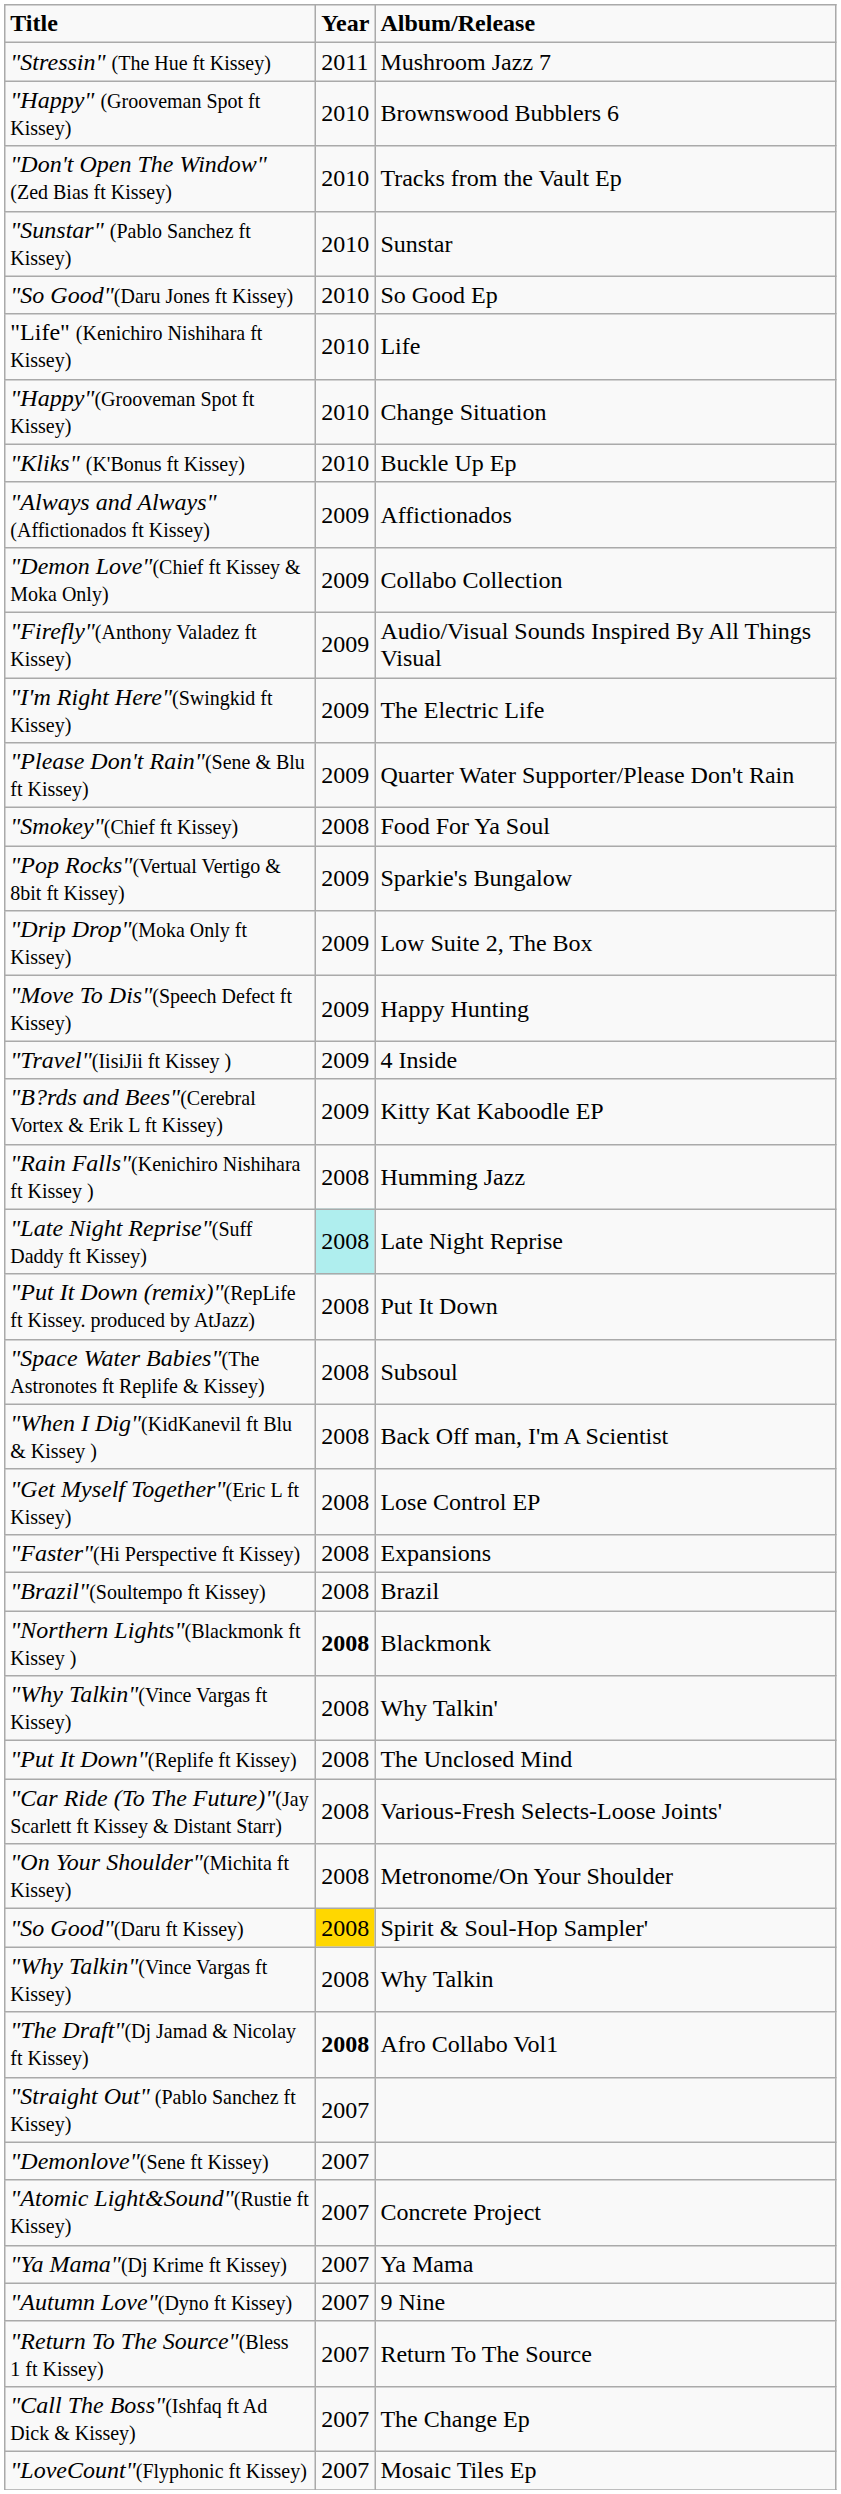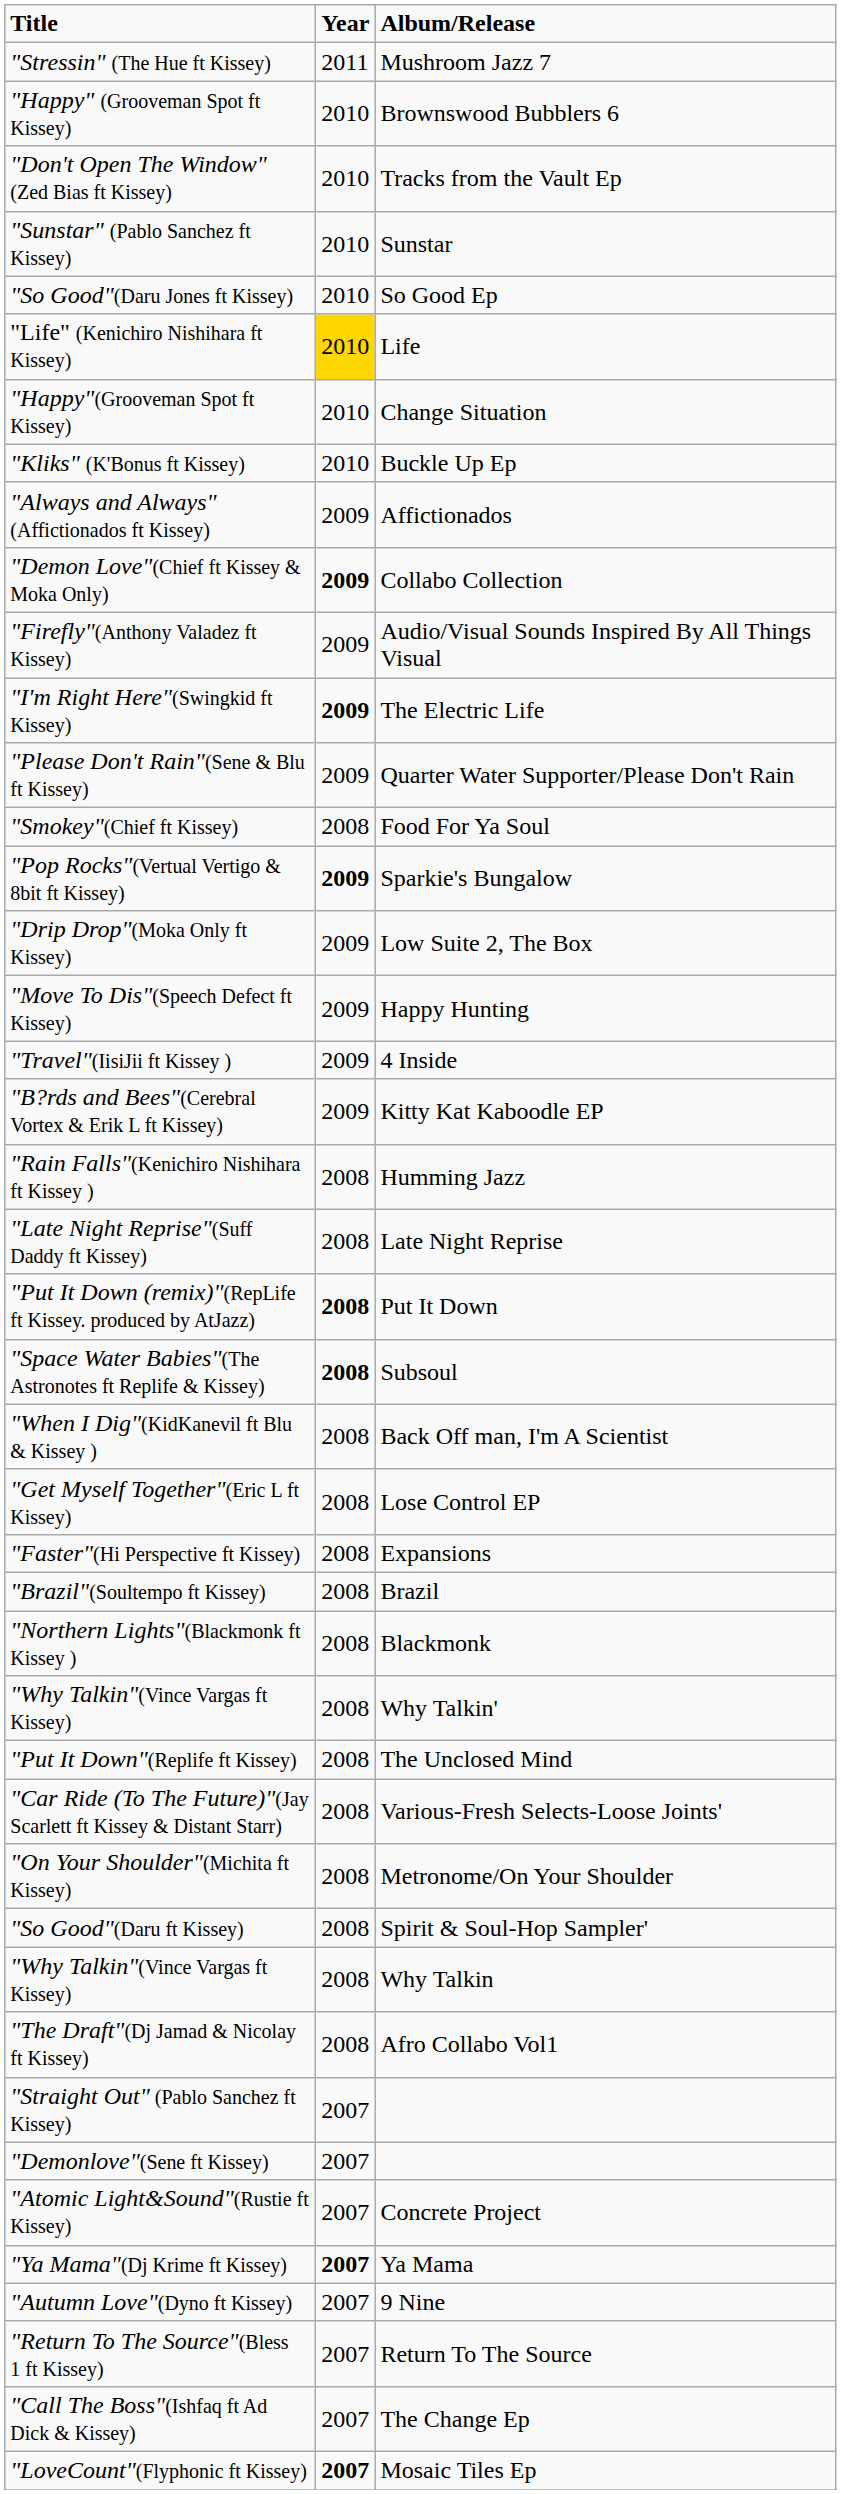(345, 346) no background -> (345, 346) gold background
(345, 579) normal -> (345, 579) bold
(345, 709) normal -> (345, 709) bold
(345, 877) normal -> (345, 877) bold
(345, 1241) paleturquoise background -> (345, 1241) no background
(345, 1306) normal -> (345, 1306) bold
(345, 1371) normal -> (345, 1371) bold
(345, 1642) bold -> (345, 1642) normal
(345, 1927) gold background -> (345, 1927) no background
(345, 2044) bold -> (345, 2044) normal
(345, 2263) normal -> (345, 2263) bold
(345, 2470) normal -> (345, 2470) bold
